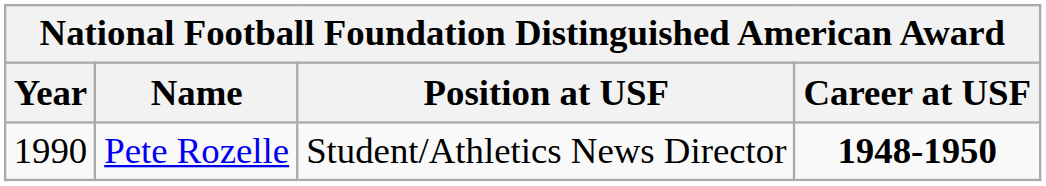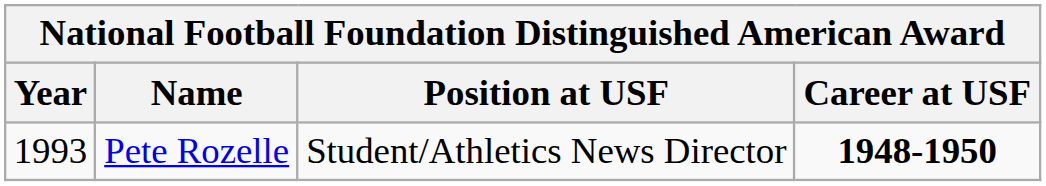(50, 150) 1990 -> (50, 150) 1993
